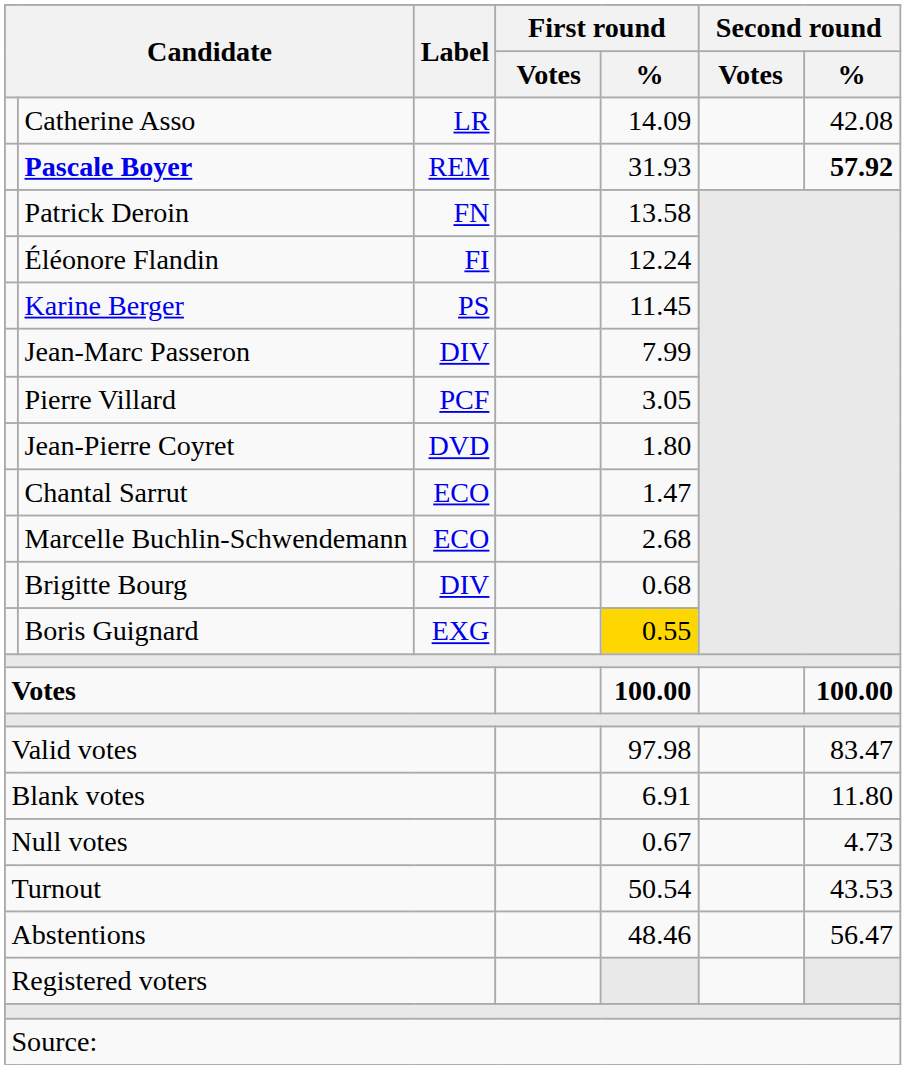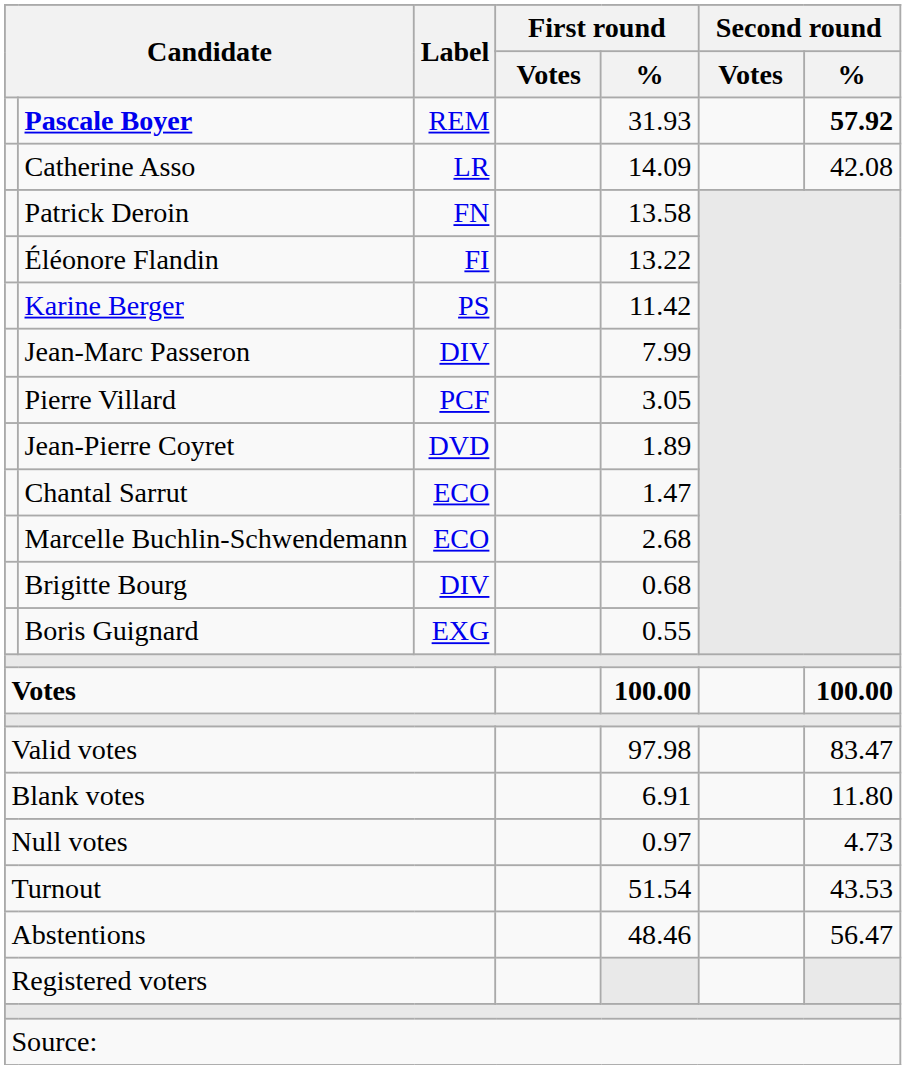rows swapped: (108, 166) <-> (110, 120)
(660, 259) 12.24 -> (660, 259) 13.22
(660, 306) 11.45 -> (660, 306) 11.42
(667, 445) 1.80 -> (667, 445) 1.89
(667, 630) gold background -> (667, 630) no background
(667, 842) 0.67 -> (667, 842) 0.97
(660, 888) 50.54 -> (660, 888) 51.54
